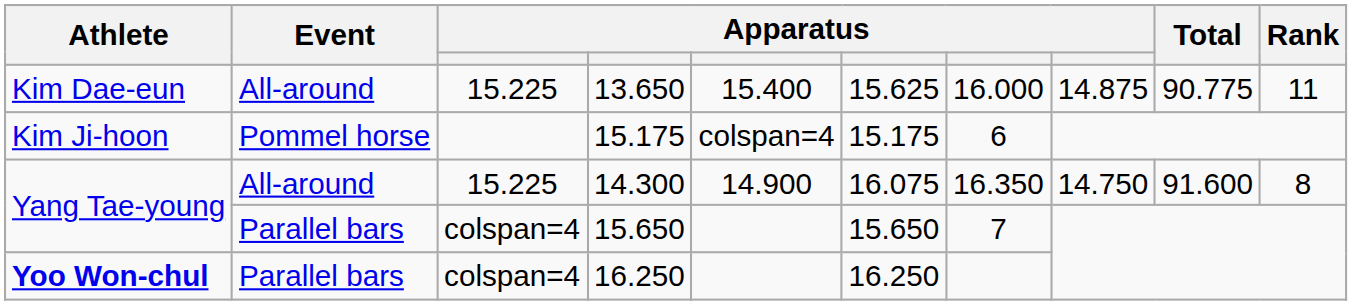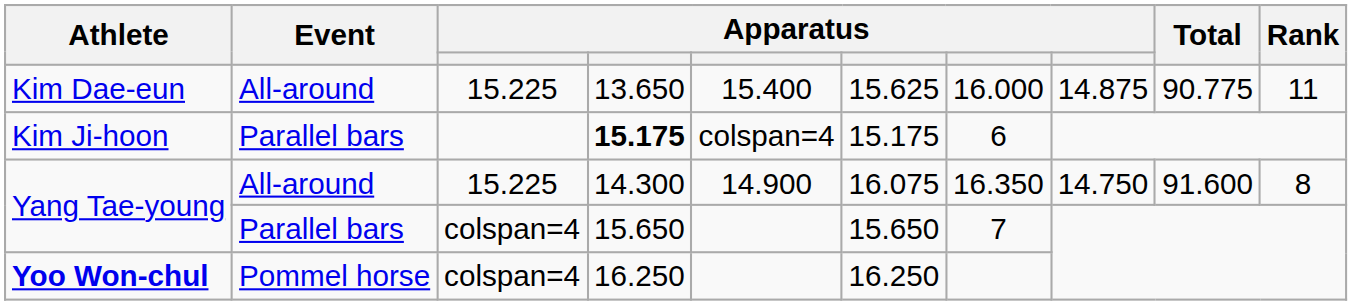(335, 136) Pommel horse -> (321, 136) Parallel bars
(639, 136) normal -> (639, 136) bold
(321, 277) Parallel bars -> (335, 277) Pommel horse
